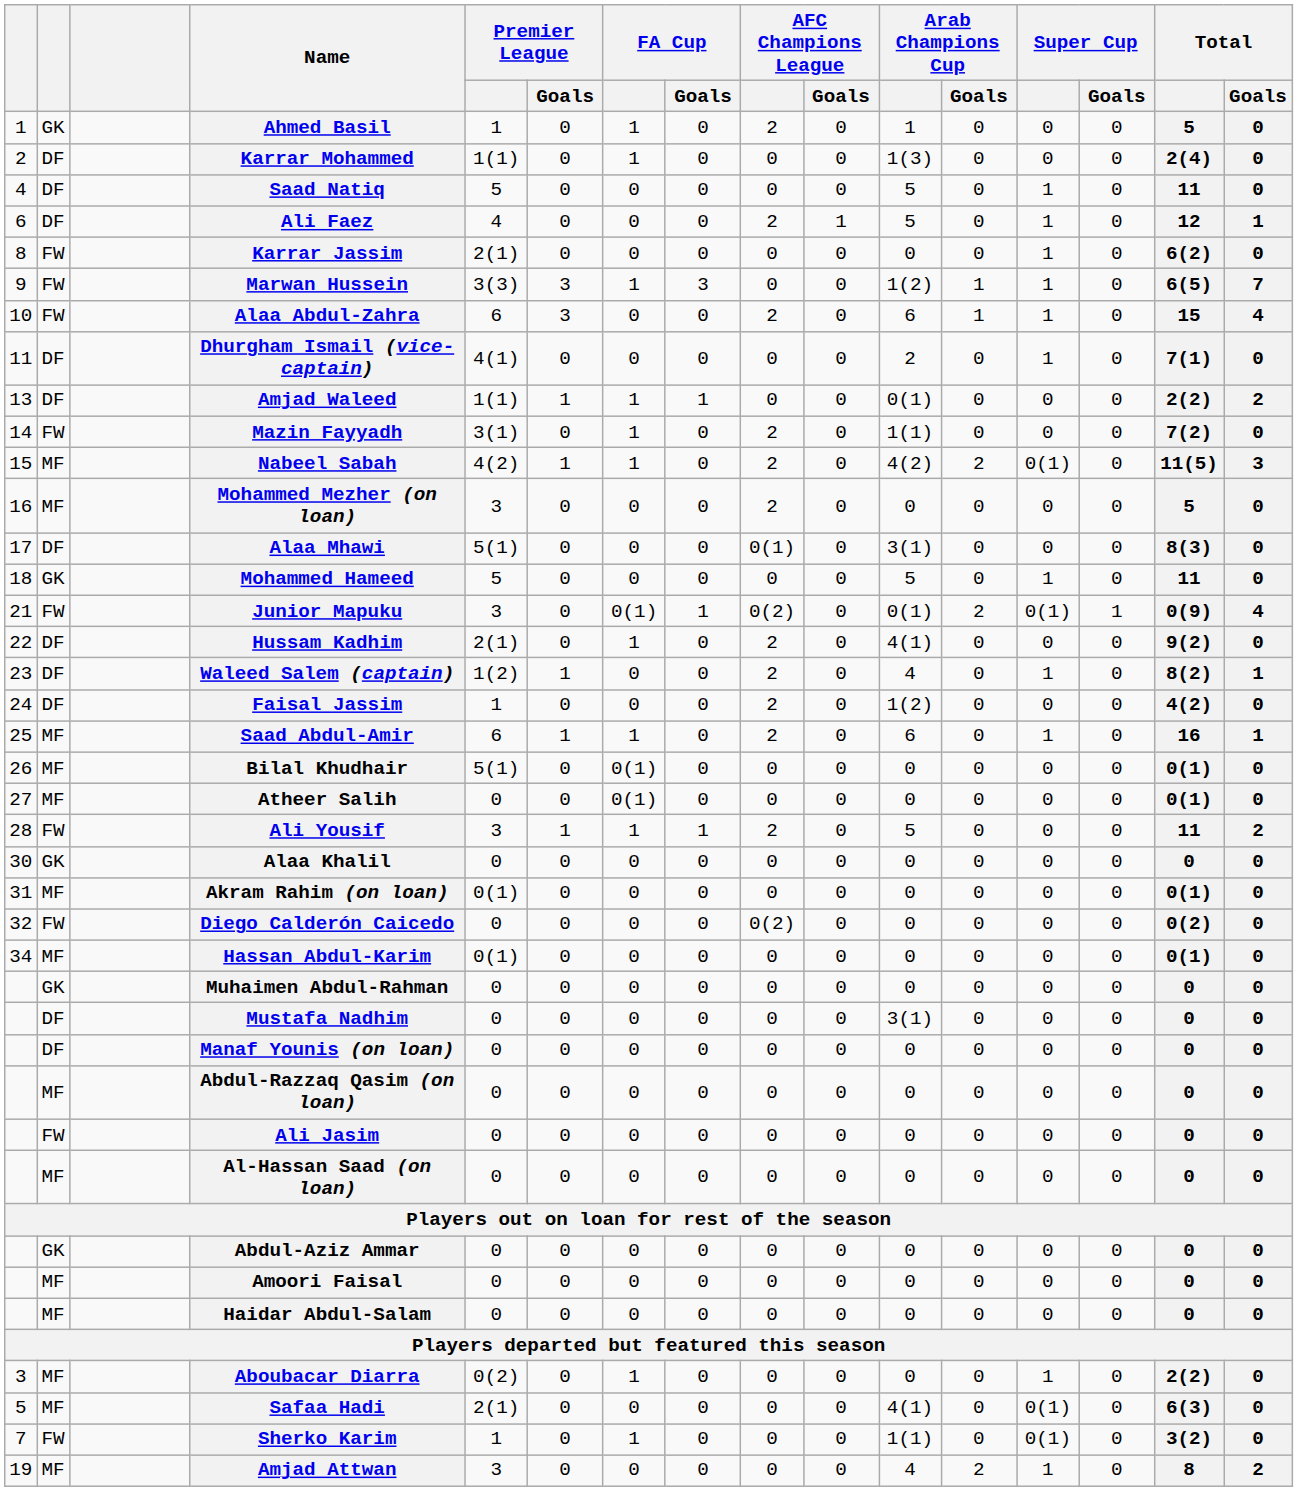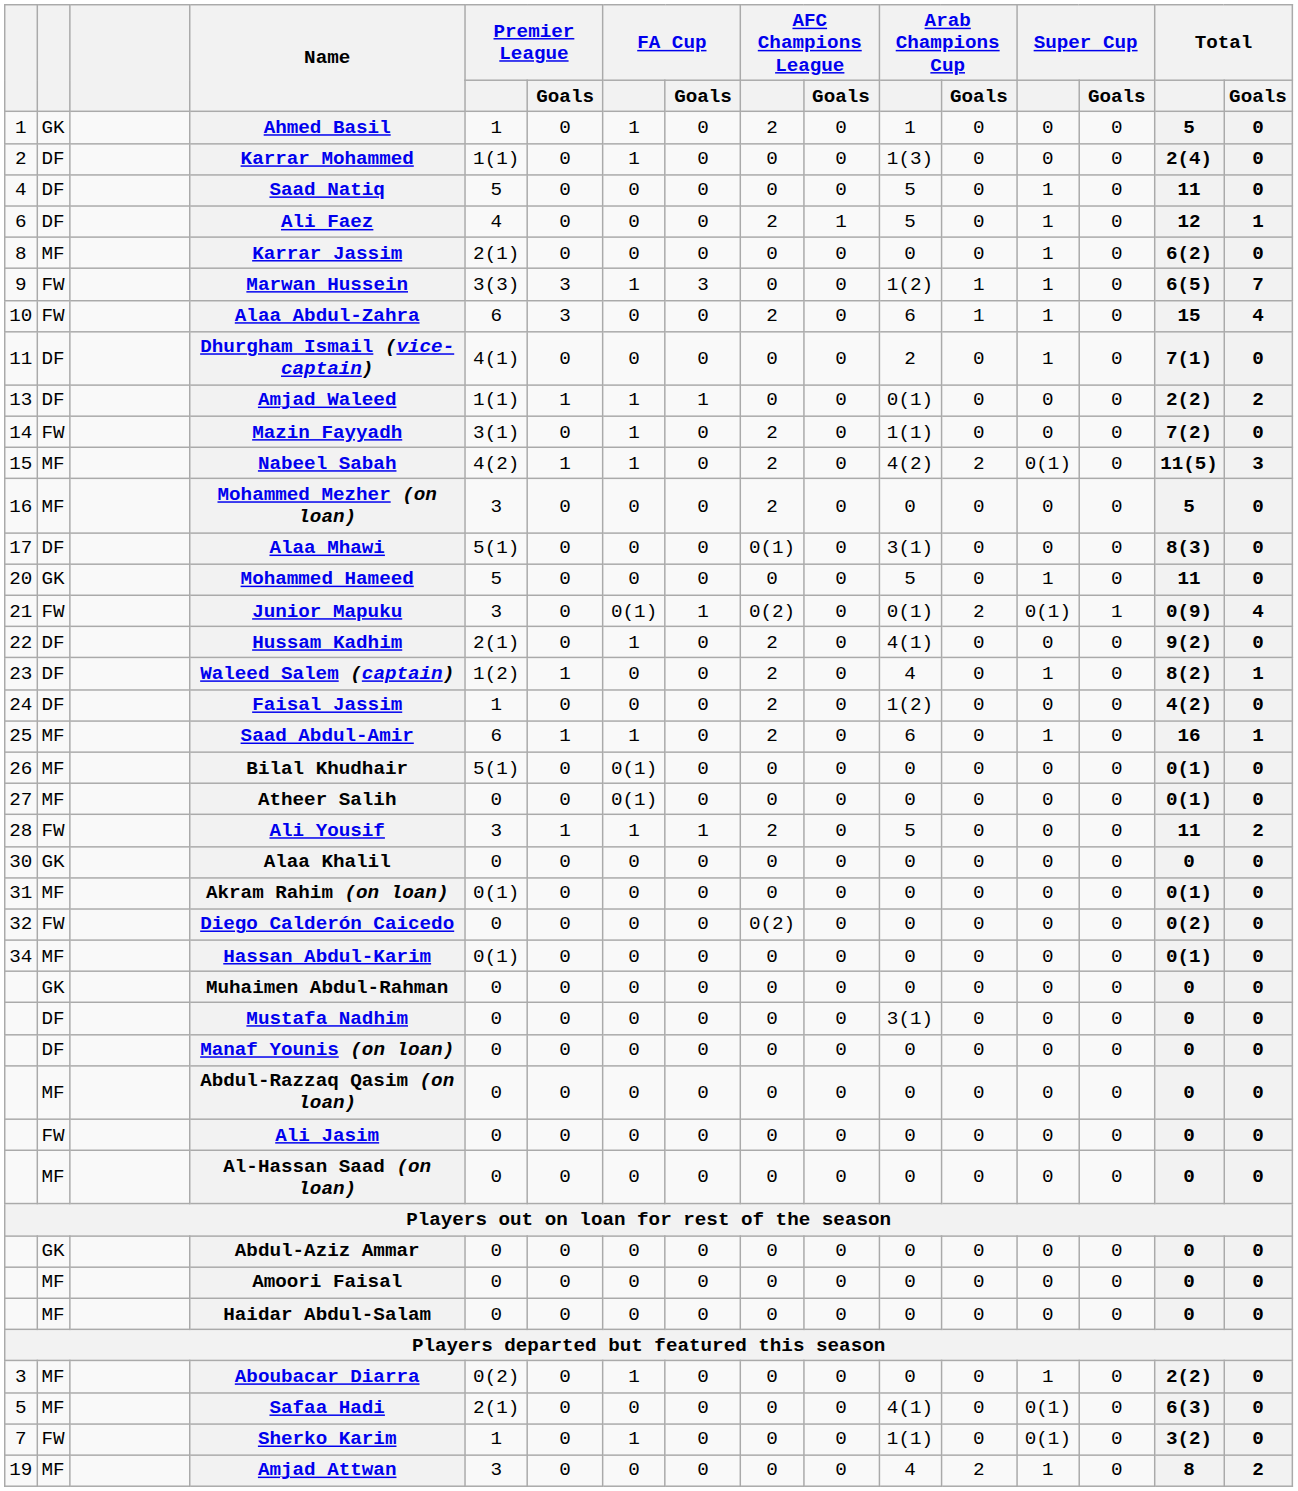(53, 253) FW -> (53, 253) MF
(21, 580) 18 -> (21, 580) 20
